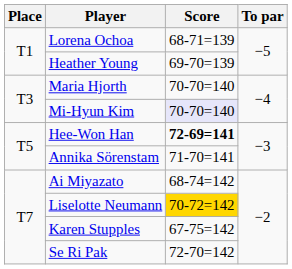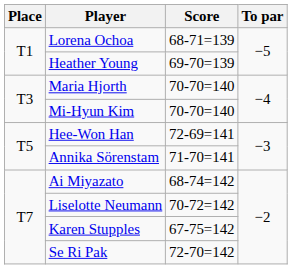(202, 110) lavender background -> (202, 110) no background
(202, 134) bold -> (202, 134) normal
(202, 205) gold background -> (202, 205) no background
